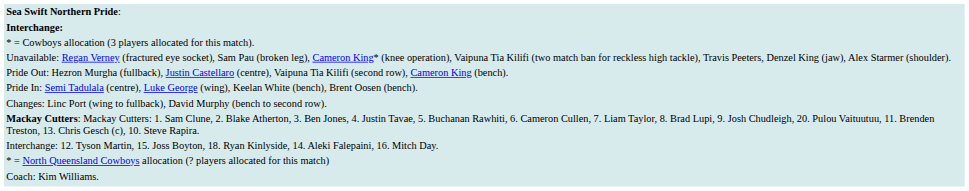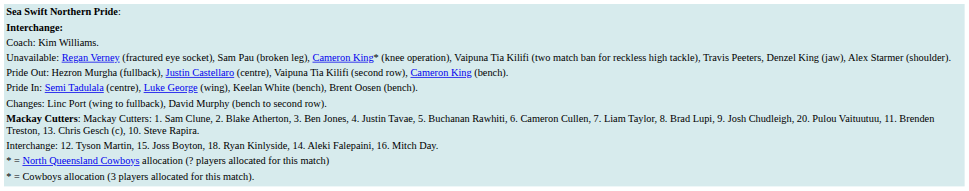(130, 42) * = Cowboys allocation (3 players allocated for this match). -> (53, 42) Coach: Kim Williams.
(53, 176) Coach: Kim Williams. -> (130, 176) * = Cowboys allocation (3 players allocated for this match).
